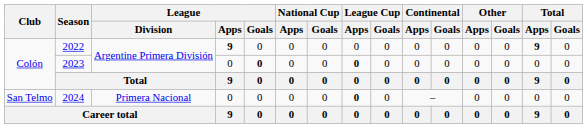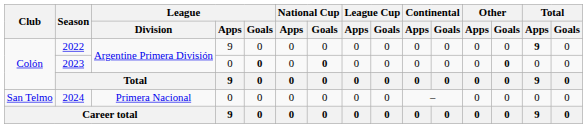(230, 47) bold -> (230, 47) normal
(325, 64) normal -> (325, 64) bold
(357, 64) bold -> (357, 64) normal
(507, 64) normal -> (507, 64) bold
(357, 98) bold -> (357, 98) normal
